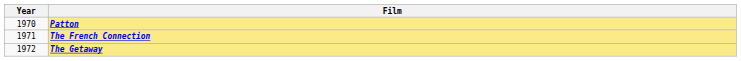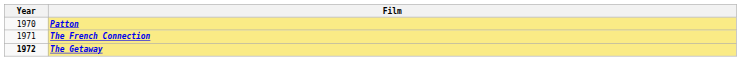(26, 50) normal -> (26, 50) bold
